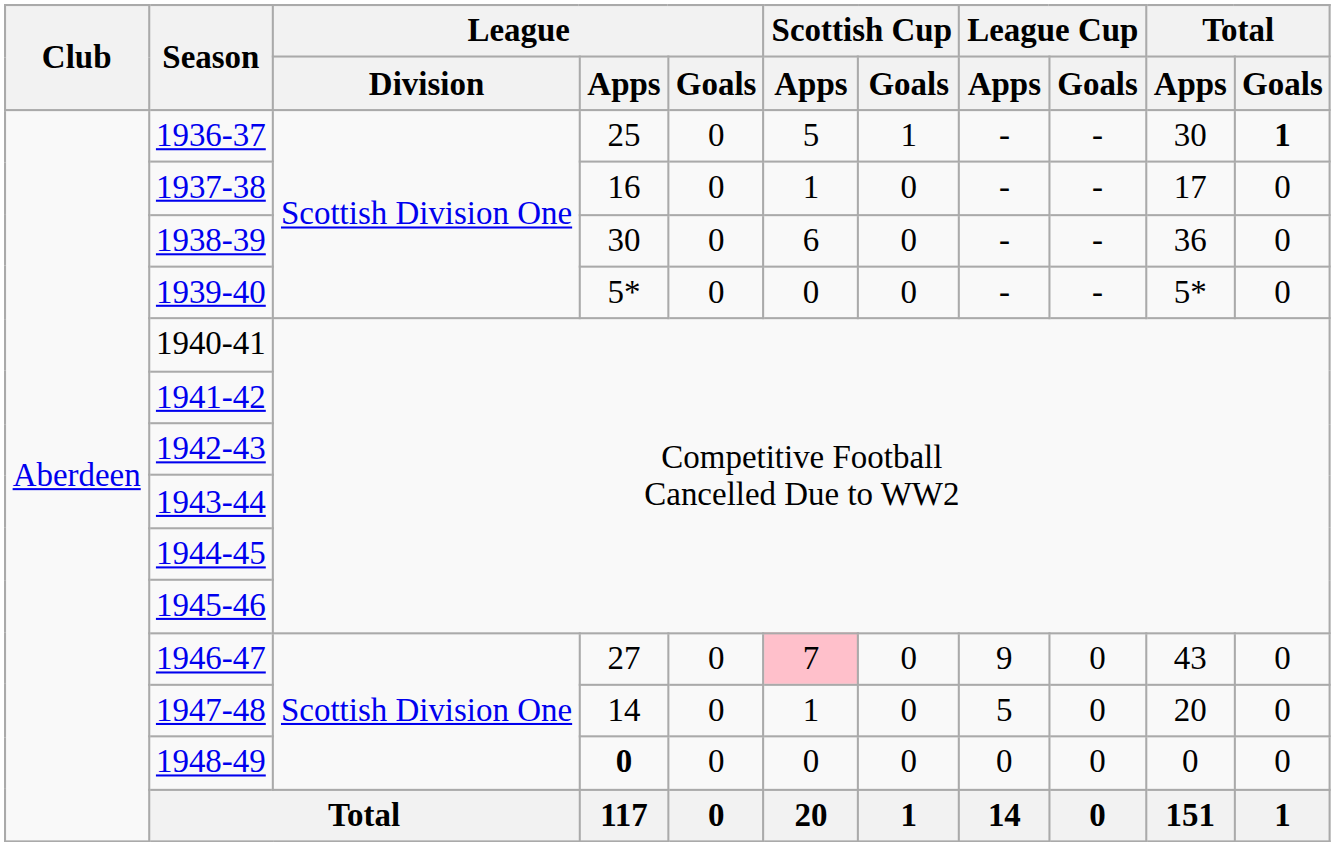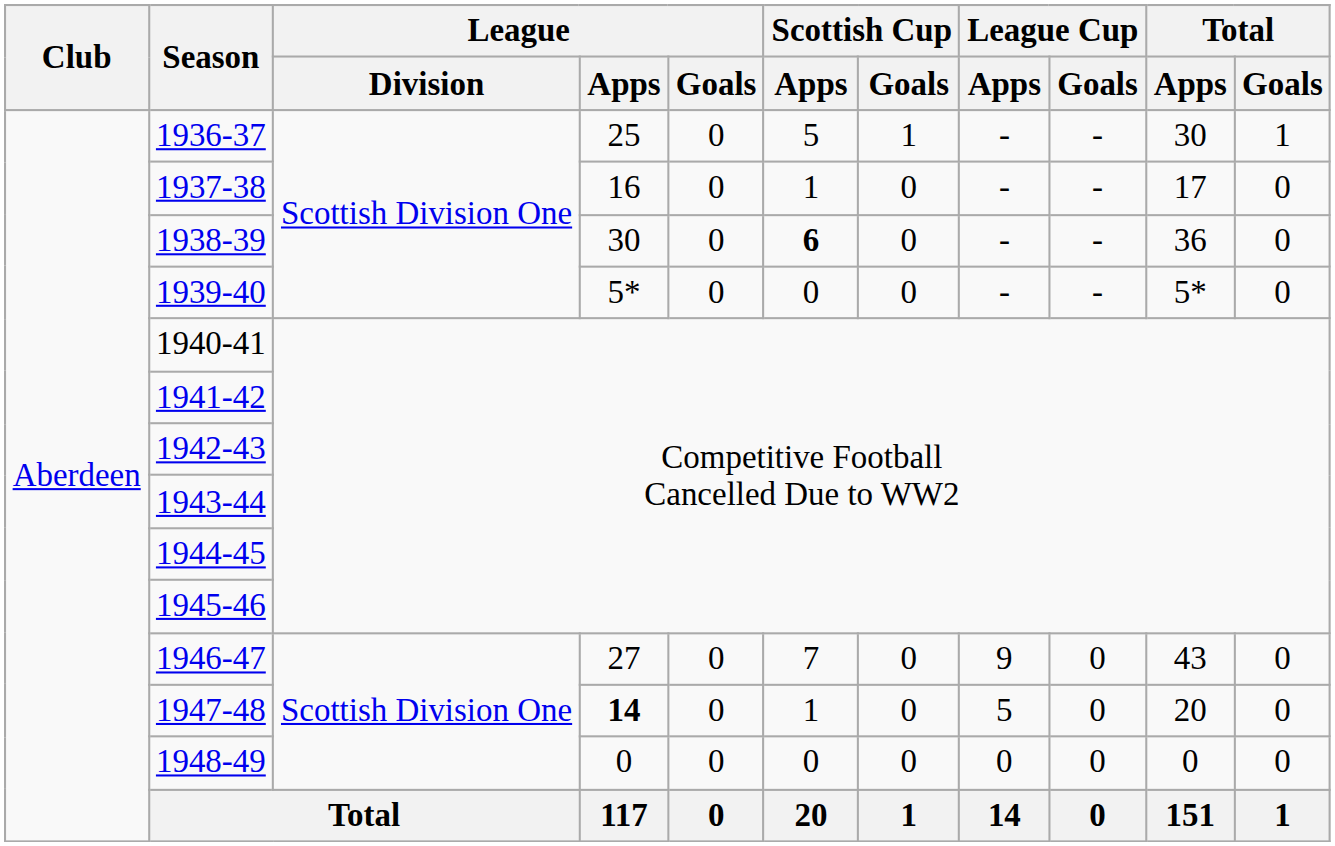(1282, 135) bold -> (1282, 135) normal
(811, 239) normal -> (811, 239) bold
(811, 657) pink background -> (811, 657) no background
(624, 710) normal -> (624, 710) bold
(624, 762) bold -> (624, 762) normal
